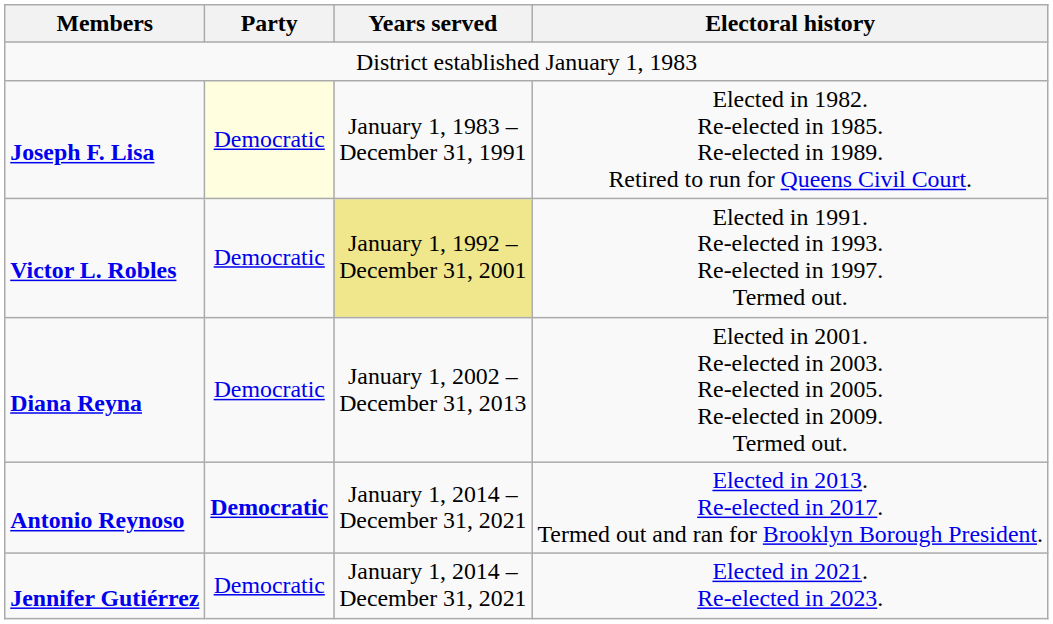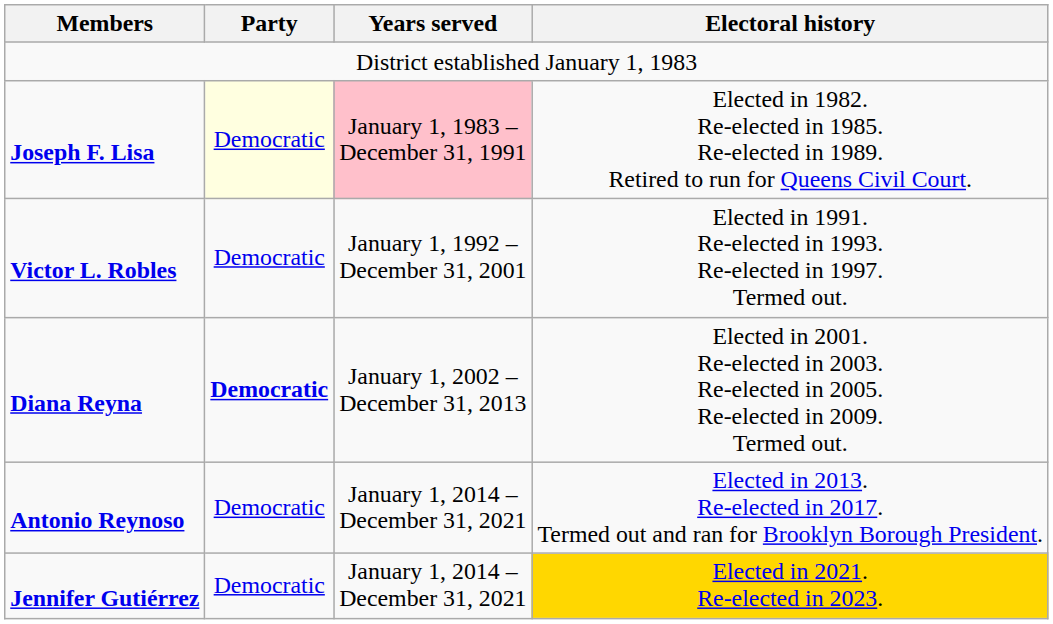(433, 139) no background -> (433, 139) pink background
(433, 257) khaki background -> (433, 257) no background
(269, 389) normal -> (269, 389) bold
(269, 507) bold -> (269, 507) normal
(790, 585) no background -> (790, 585) gold background
